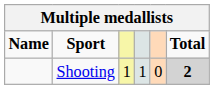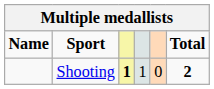(127, 70) normal -> (127, 70) bold
(188, 70) lightgrey background -> (188, 70) no background
